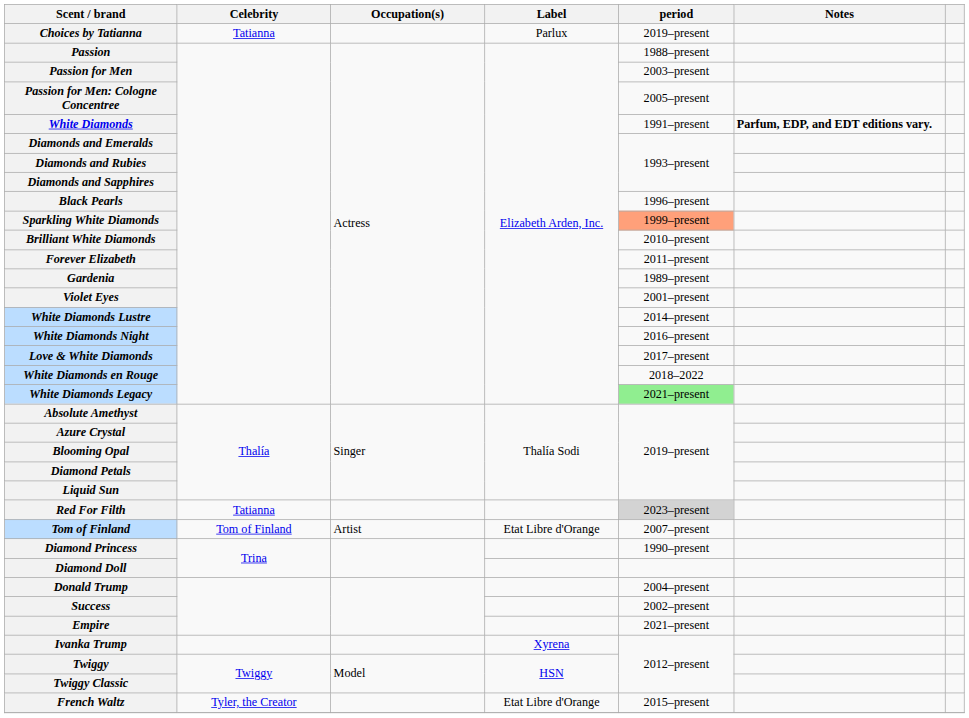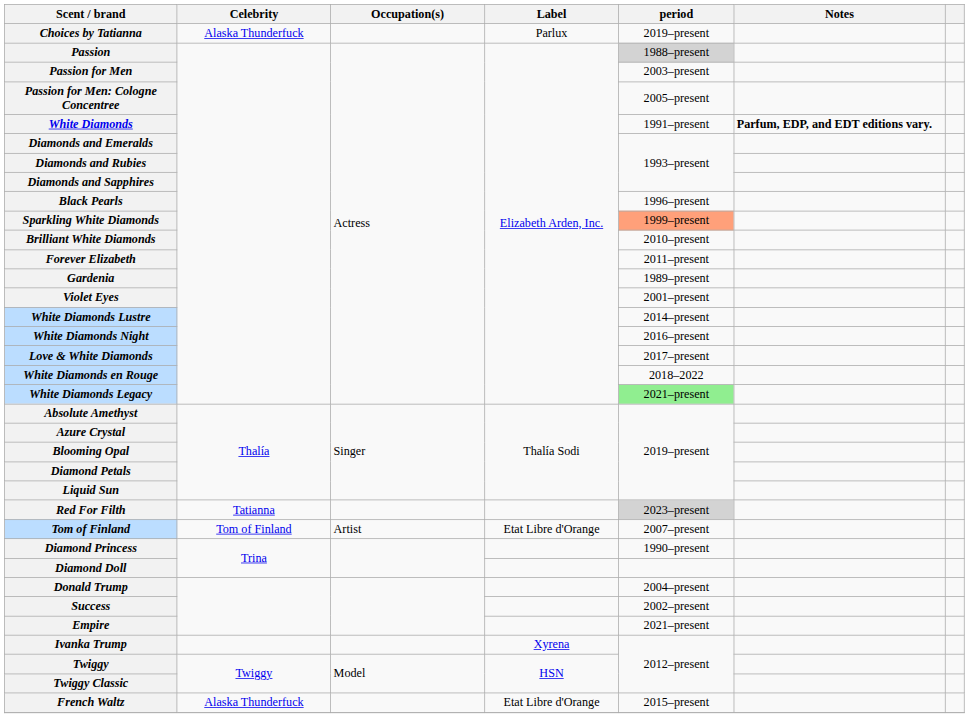(254, 33) Tatianna -> (254, 33) Alaska Thunderfuck
(676, 52) no background -> (676, 52) lightgrey background
(254, 702) Tyler, the Creator -> (254, 702) Alaska Thunderfuck
